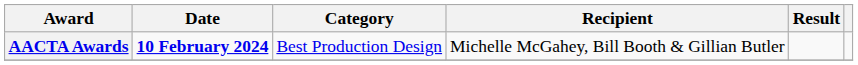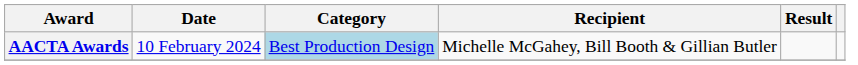(202, 45) bold -> (199, 45) normal
(359, 45) no background -> (351, 45) lightblue background
